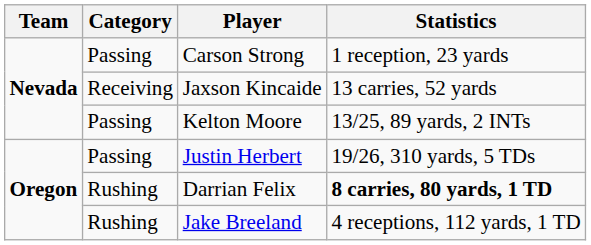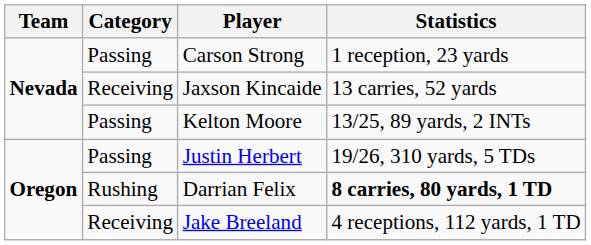(123, 222) Rushing -> (130, 222) Receiving
